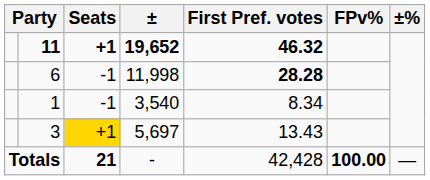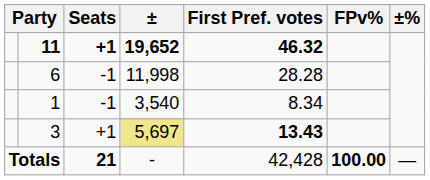(301, 75) bold -> (301, 75) normal
(106, 132) gold background -> (106, 132) no background
(157, 132) no background -> (157, 132) khaki background
(301, 132) normal -> (301, 132) bold
